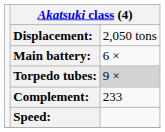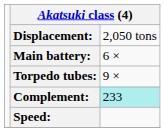(113, 76) lightgrey background -> (113, 76) no background
(112, 96) no background -> (112, 96) paleturquoise background
